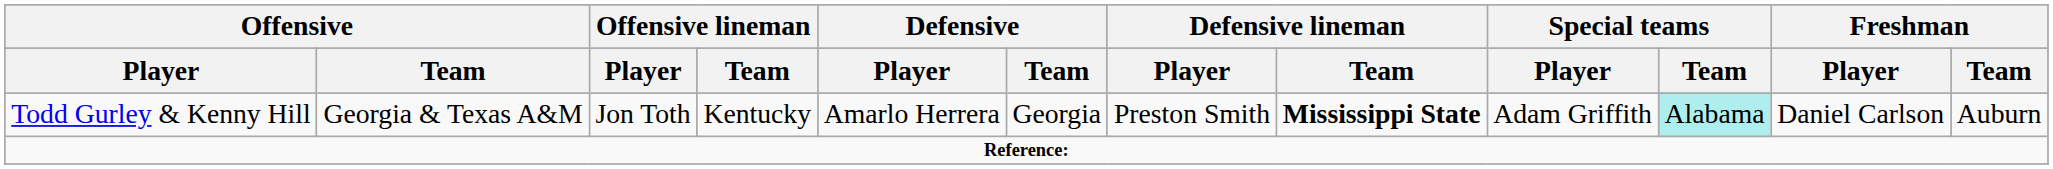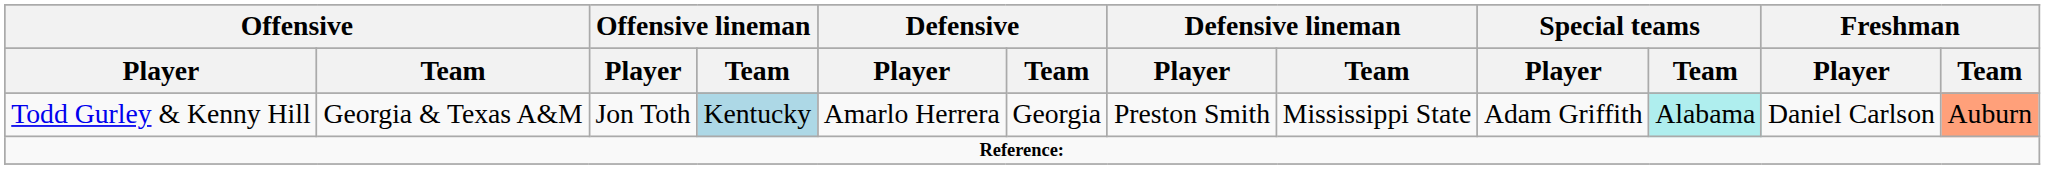(757, 114) no background -> (757, 114) lightblue background
(1382, 114) bold -> (1377, 114) normal
(1999, 114) no background -> (1990, 114) lightsalmon background
